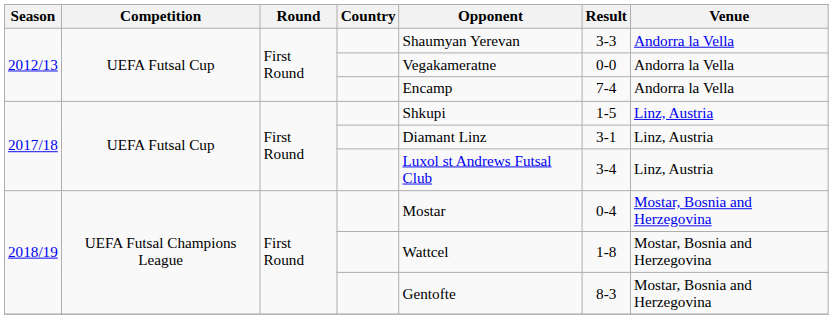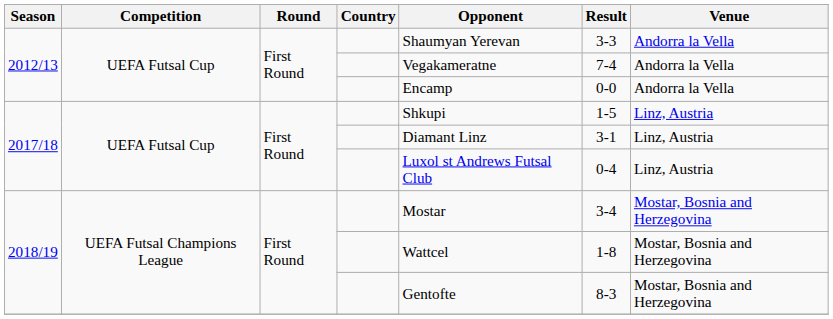(606, 64) 0-0 -> (606, 64) 7-4
(606, 88) 7-4 -> (606, 88) 0-0
(606, 169) 3-4 -> (606, 169) 0-4
(606, 210) 0-4 -> (606, 210) 3-4
